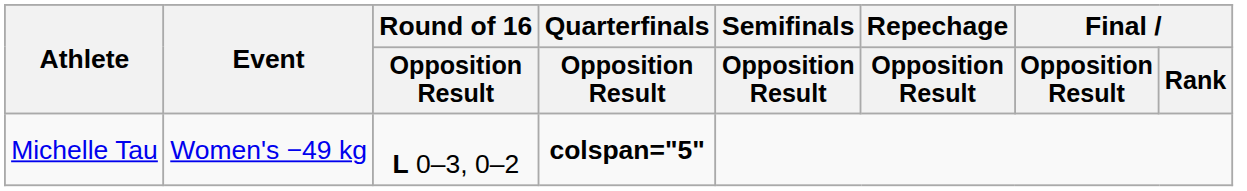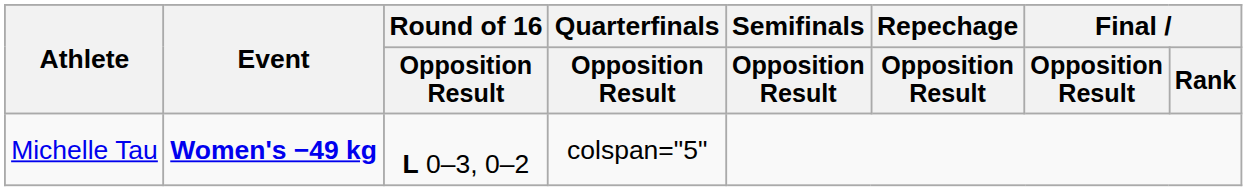(269, 150) normal -> (274, 150) bold
(627, 150) bold -> (637, 150) normal
